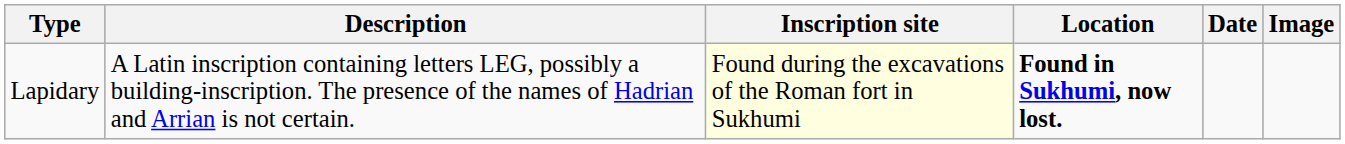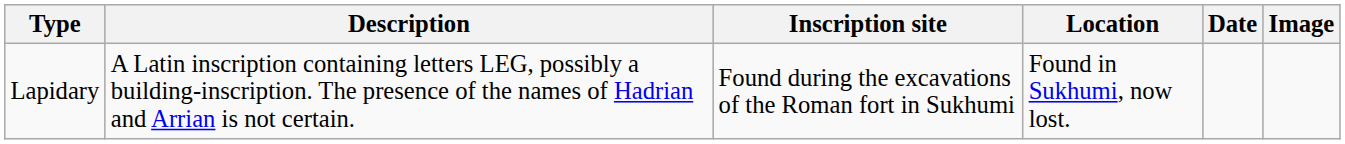(858, 90) lightyellow background -> (867, 90) no background
(1095, 90) bold -> (1101, 90) normal
